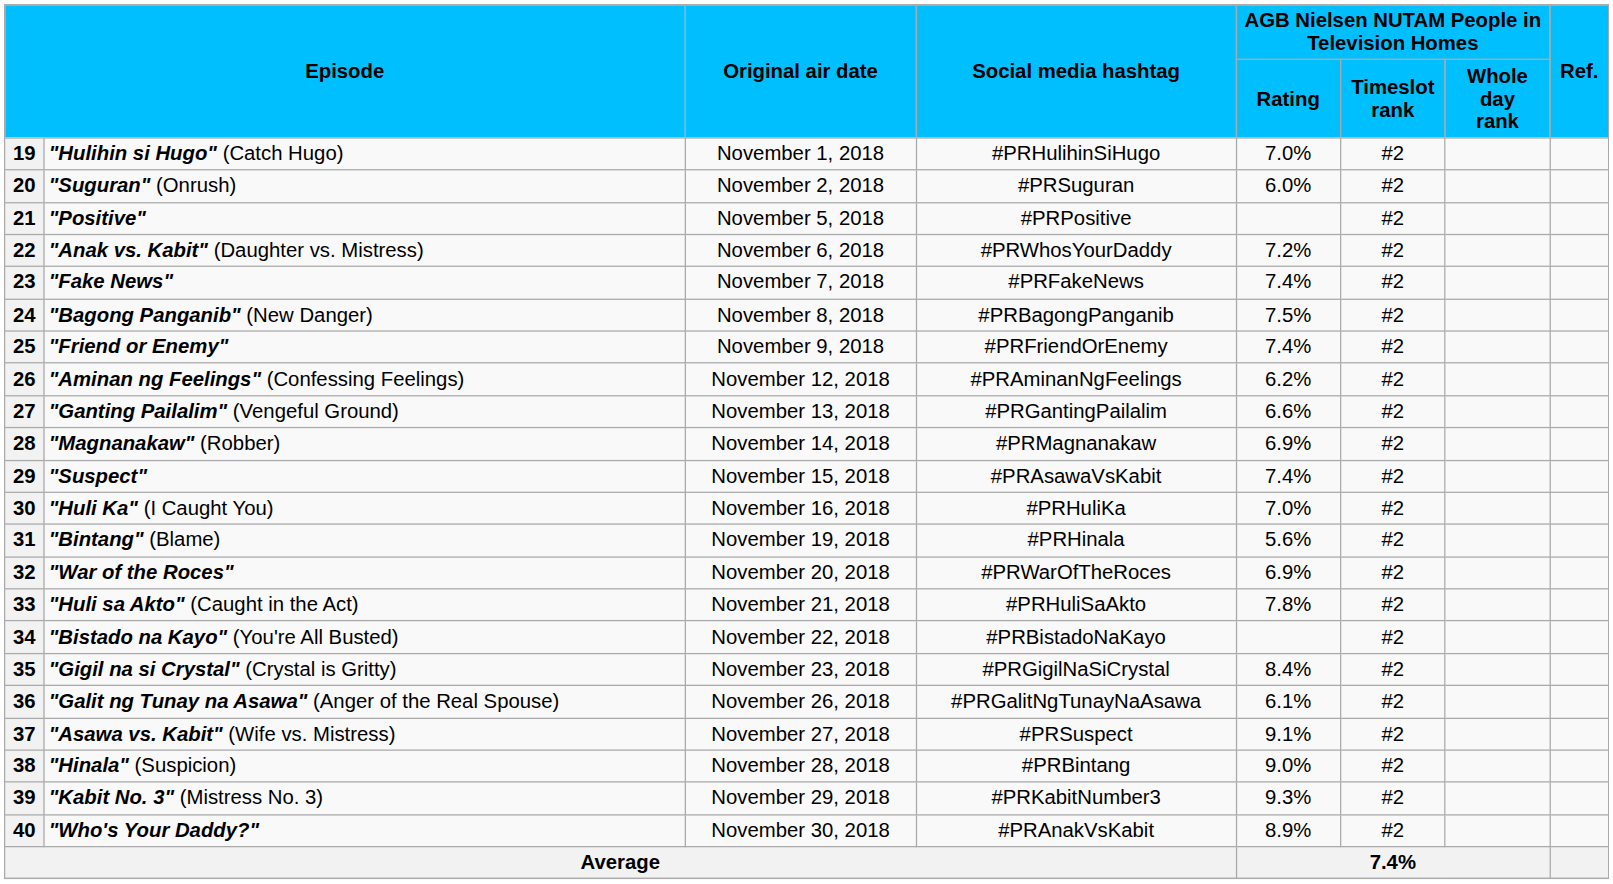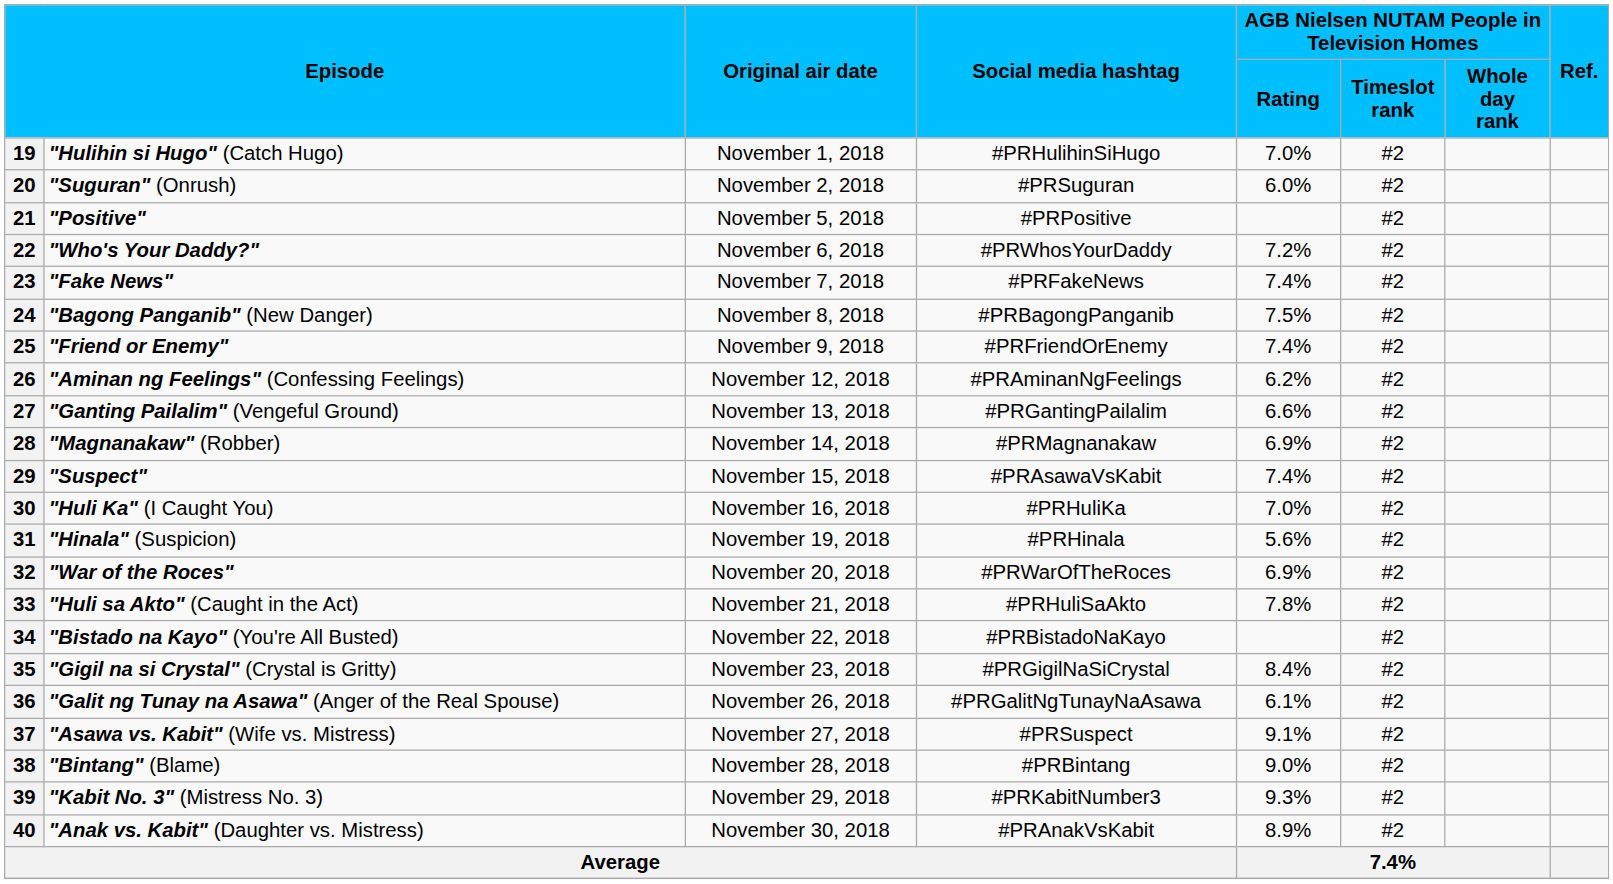(236, 250) "Anak vs. Kabit" (Daughter vs. Mistress) -> (154, 250) "Who's Your Daddy?"
(135, 540) "Bintang" (Blame) -> (142, 540) "Hinala" (Suspicion)
(142, 765) "Hinala" (Suspicion) -> (135, 765) "Bintang" (Blame)
(154, 830) "Who's Your Daddy?" -> (236, 830) "Anak vs. Kabit" (Daughter vs. Mistress)
